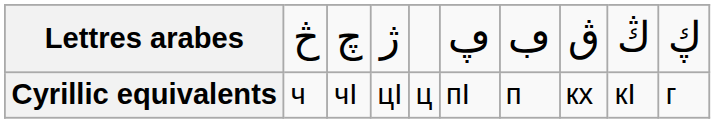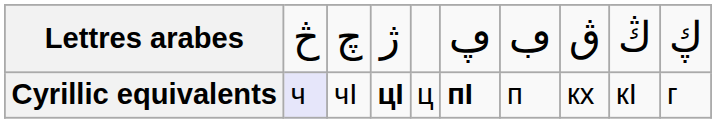(298, 94) no background -> (298, 94) lavender background
(390, 94) normal -> (391, 94) bold
(458, 94) normal -> (460, 94) bold
